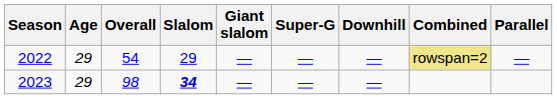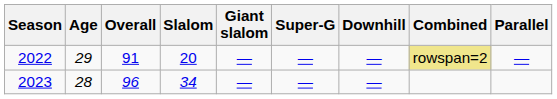(131, 57) 54 -> (131, 57) 91
(188, 57) 29 -> (188, 57) 20
(83, 81) 29 -> (83, 81) 28
(131, 81) 98 -> (131, 81) 96
(188, 81) bold -> (188, 81) normal
